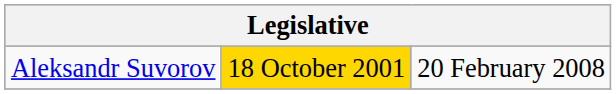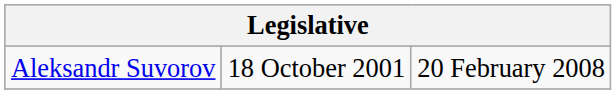(316, 67) gold background -> (316, 67) no background
